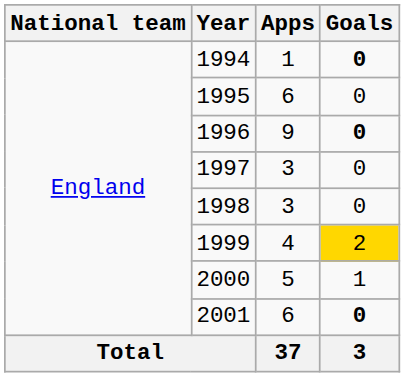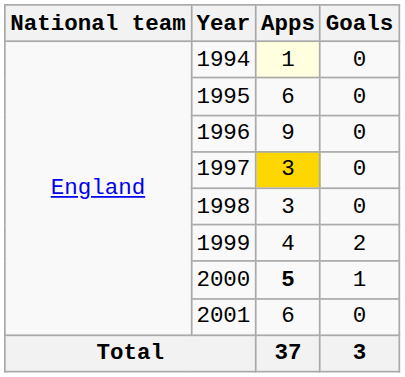(288, 60) no background -> (288, 60) lightyellow background
(360, 60) bold -> (360, 60) normal
(360, 133) bold -> (360, 133) normal
(288, 170) no background -> (288, 170) gold background
(360, 243) gold background -> (360, 243) no background
(288, 280) normal -> (288, 280) bold
(360, 316) bold -> (360, 316) normal
